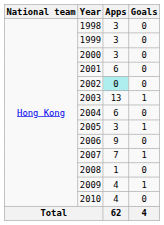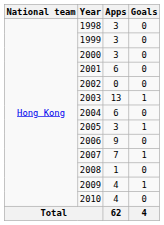(116, 84) paleturquoise background -> (116, 84) no background
